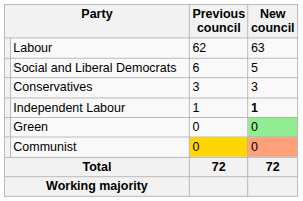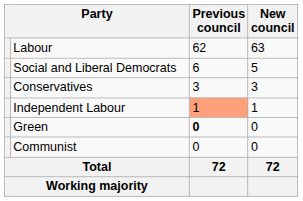(196, 107) no background -> (196, 107) lightsalmon background
(254, 107) bold -> (254, 107) normal
(196, 127) normal -> (196, 127) bold
(254, 127) lightgreen background -> (254, 127) no background
(196, 147) gold background -> (196, 147) no background
(254, 147) lightsalmon background -> (254, 147) no background
